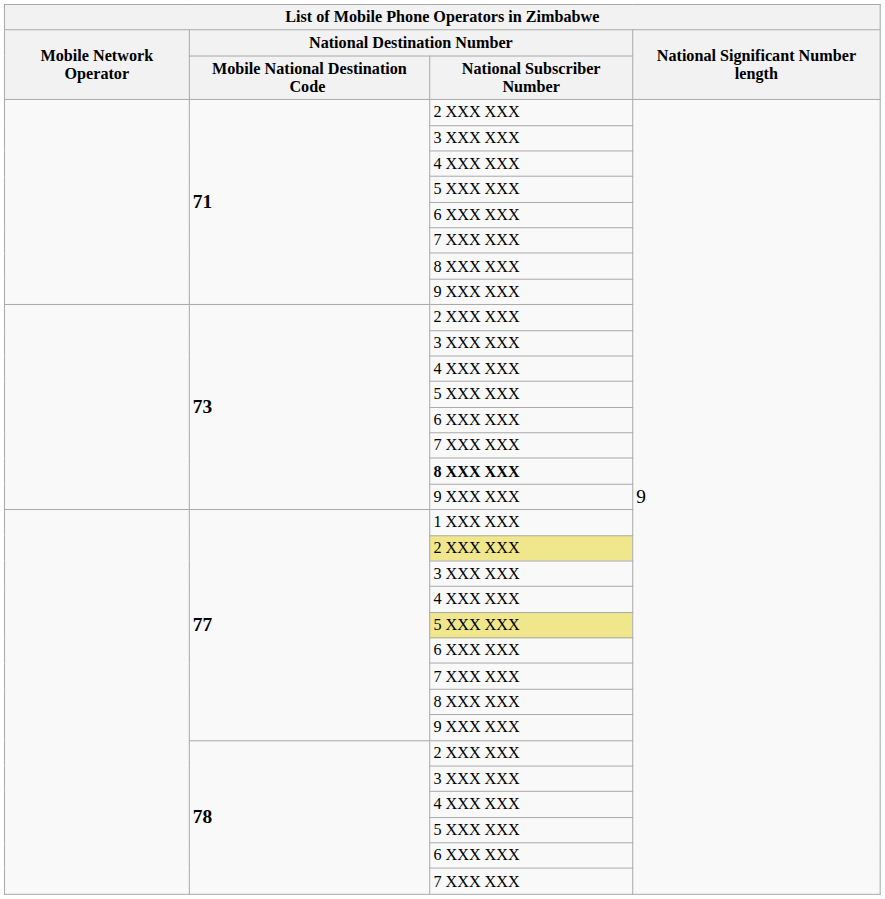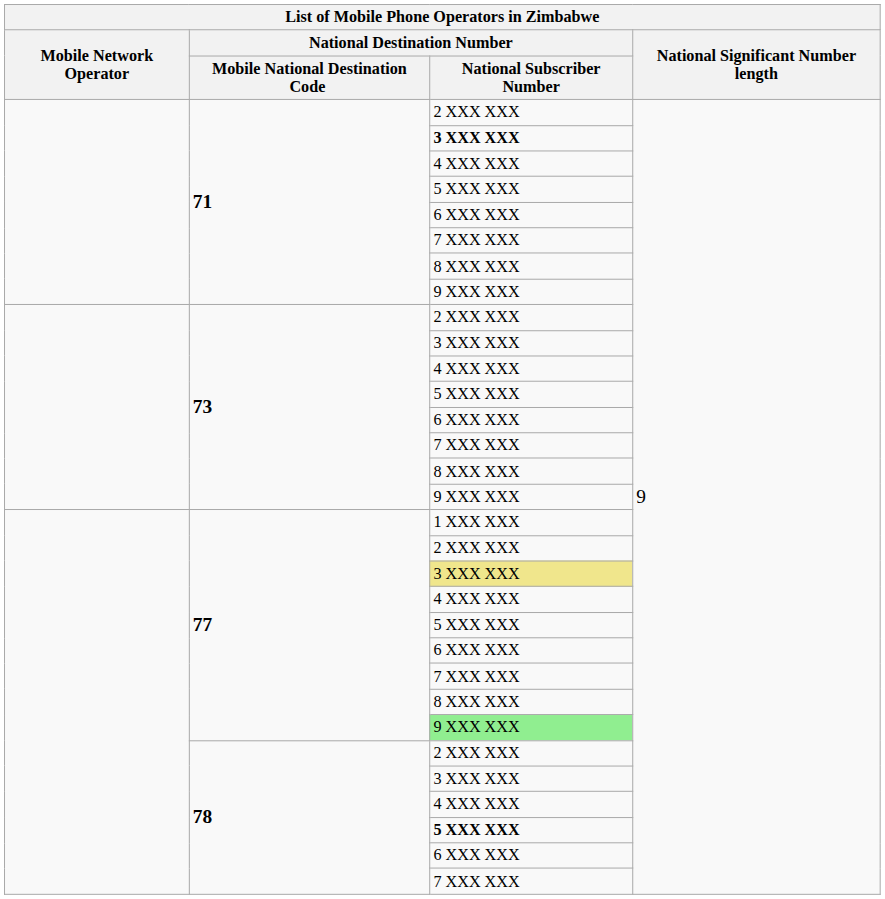(477, 138) normal -> (477, 138) bold
(477, 471) bold -> (477, 471) normal
(477, 548) khaki background -> (477, 548) no background
(477, 573) no background -> (477, 573) khaki background
(477, 624) khaki background -> (477, 624) no background
(477, 727) no background -> (477, 727) lightgreen background
(477, 829) normal -> (477, 829) bold
